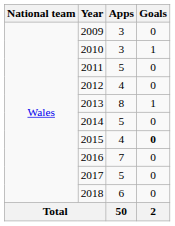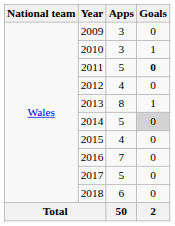(153, 67) normal -> (153, 67) bold
(153, 121) no background -> (153, 121) lightgrey background
(153, 139) bold -> (153, 139) normal
